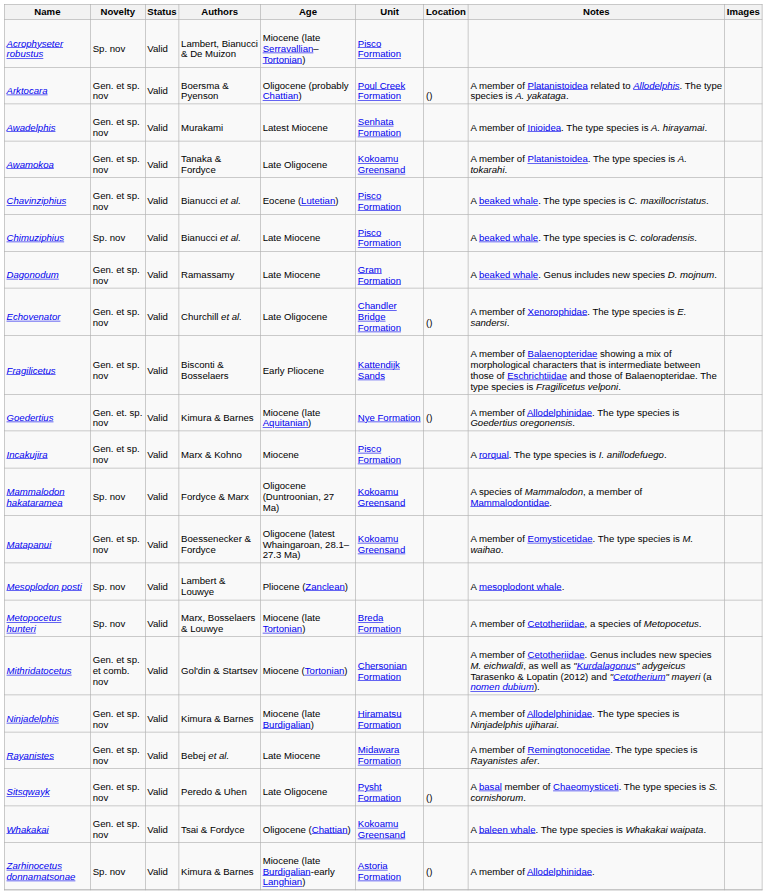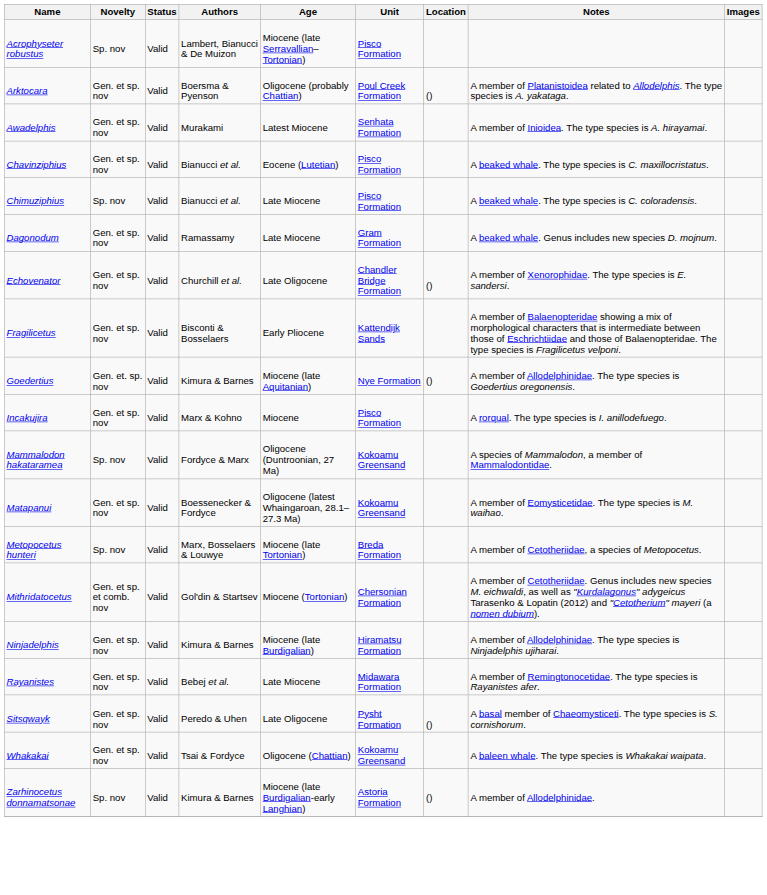- row: (30, 164)
- row: (44, 587)
